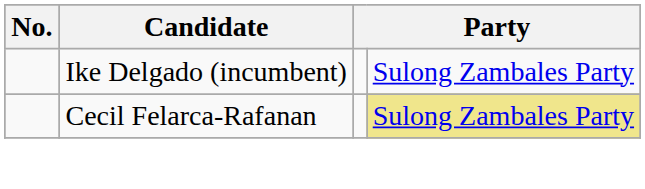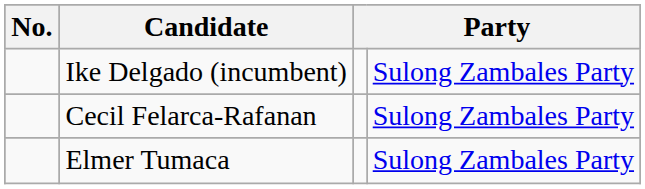(503, 115) khaki background -> (503, 115) no background
+ row: (148, 159)
